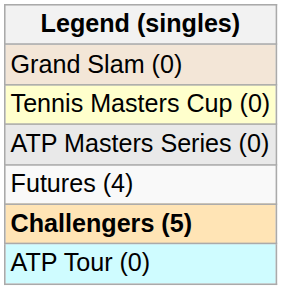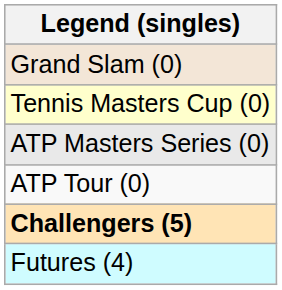(72, 183) Futures (4) -> (80, 183) ATP Tour (0)
(80, 263) ATP Tour (0) -> (72, 263) Futures (4)
